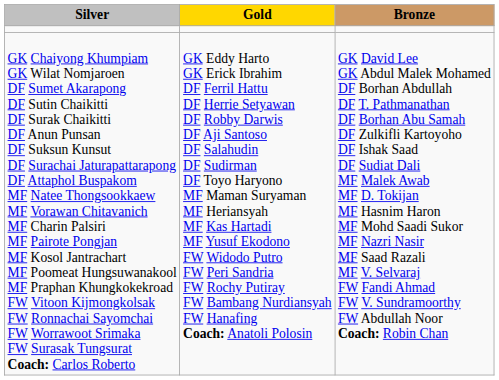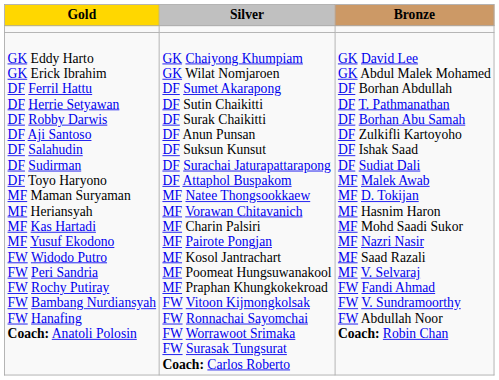columns swapped: (257, 15) <-> (92, 15)
